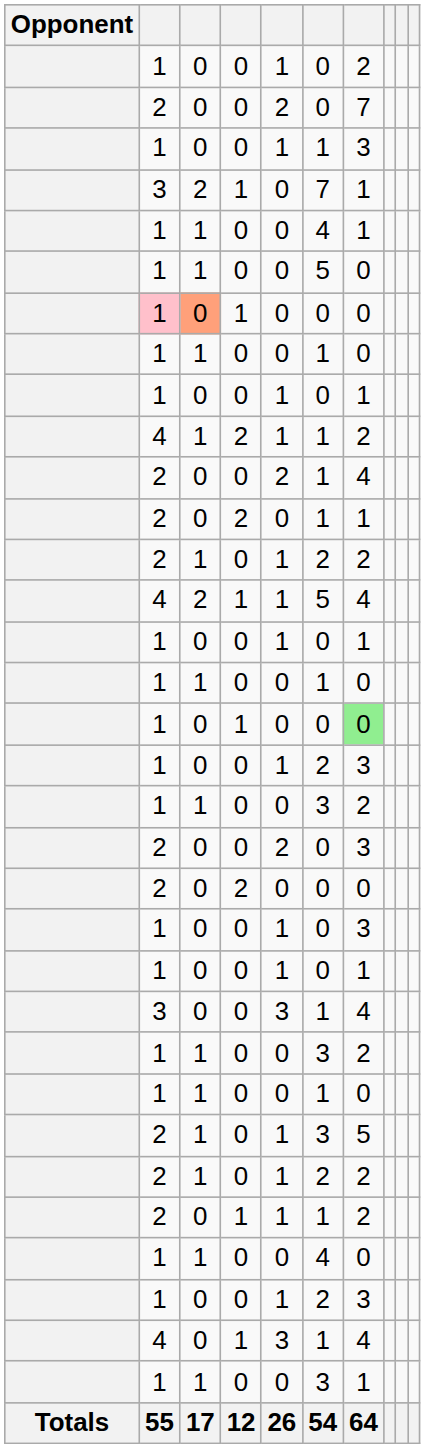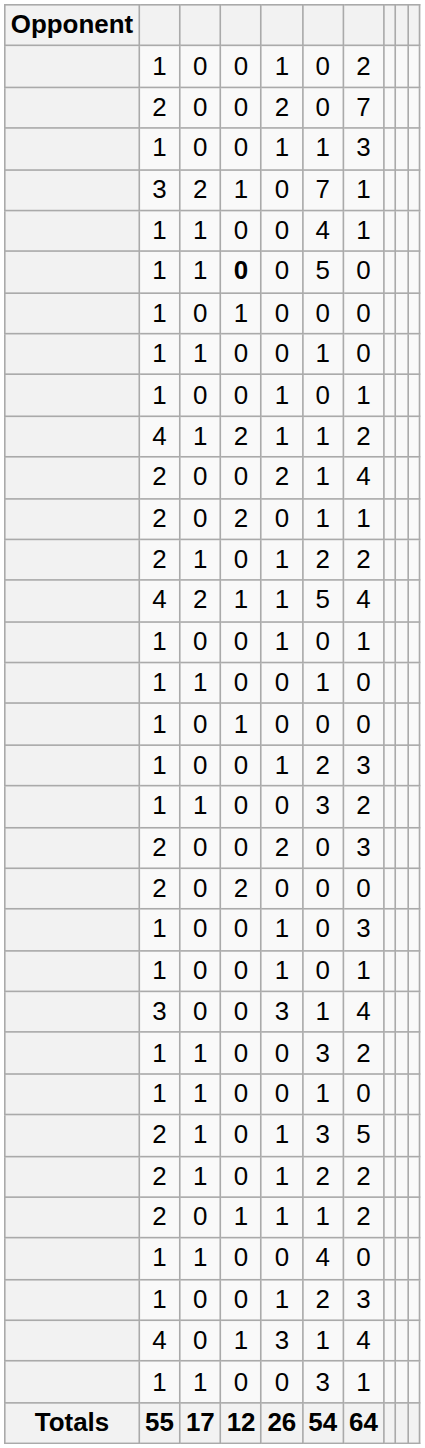(241, 271) normal -> (241, 271) bold
(160, 312) pink background -> (160, 312) no background
(200, 312) lightsalmon background -> (200, 312) no background
(363, 723) lightgreen background -> (363, 723) no background
